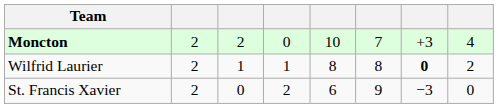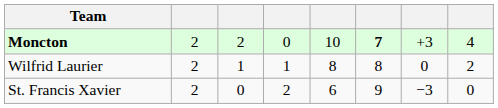(378, 41) normal -> (378, 41) bold
(424, 66) bold -> (424, 66) normal
